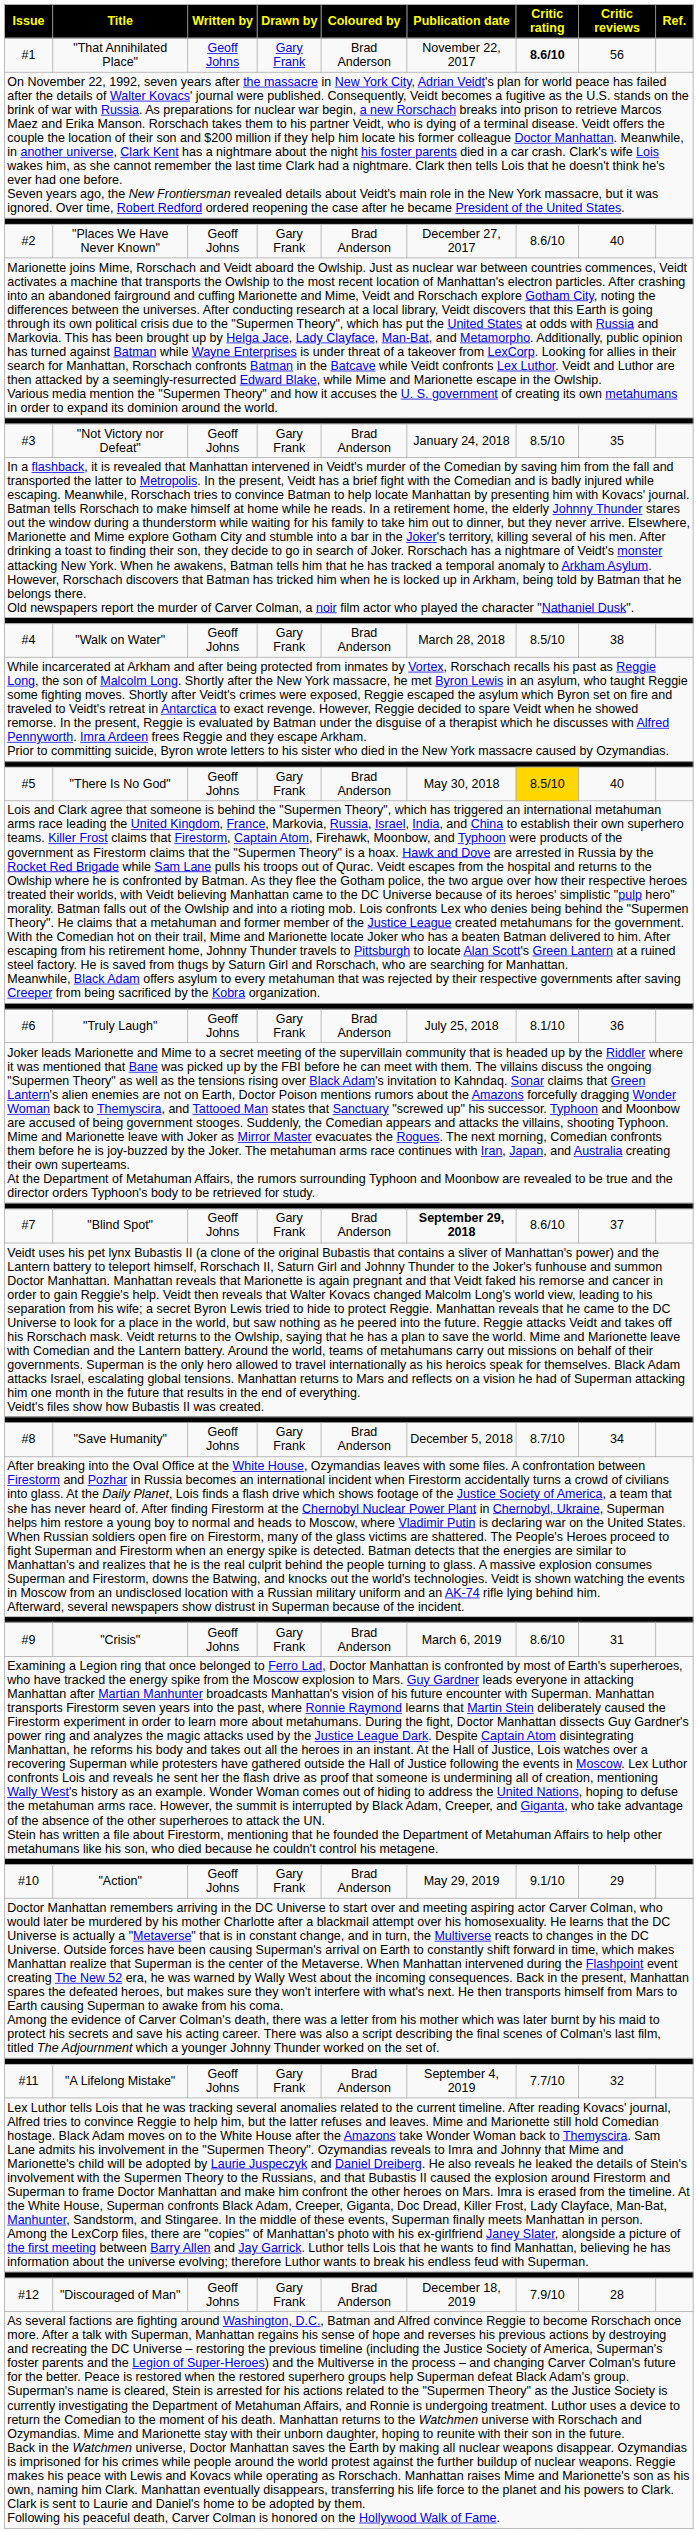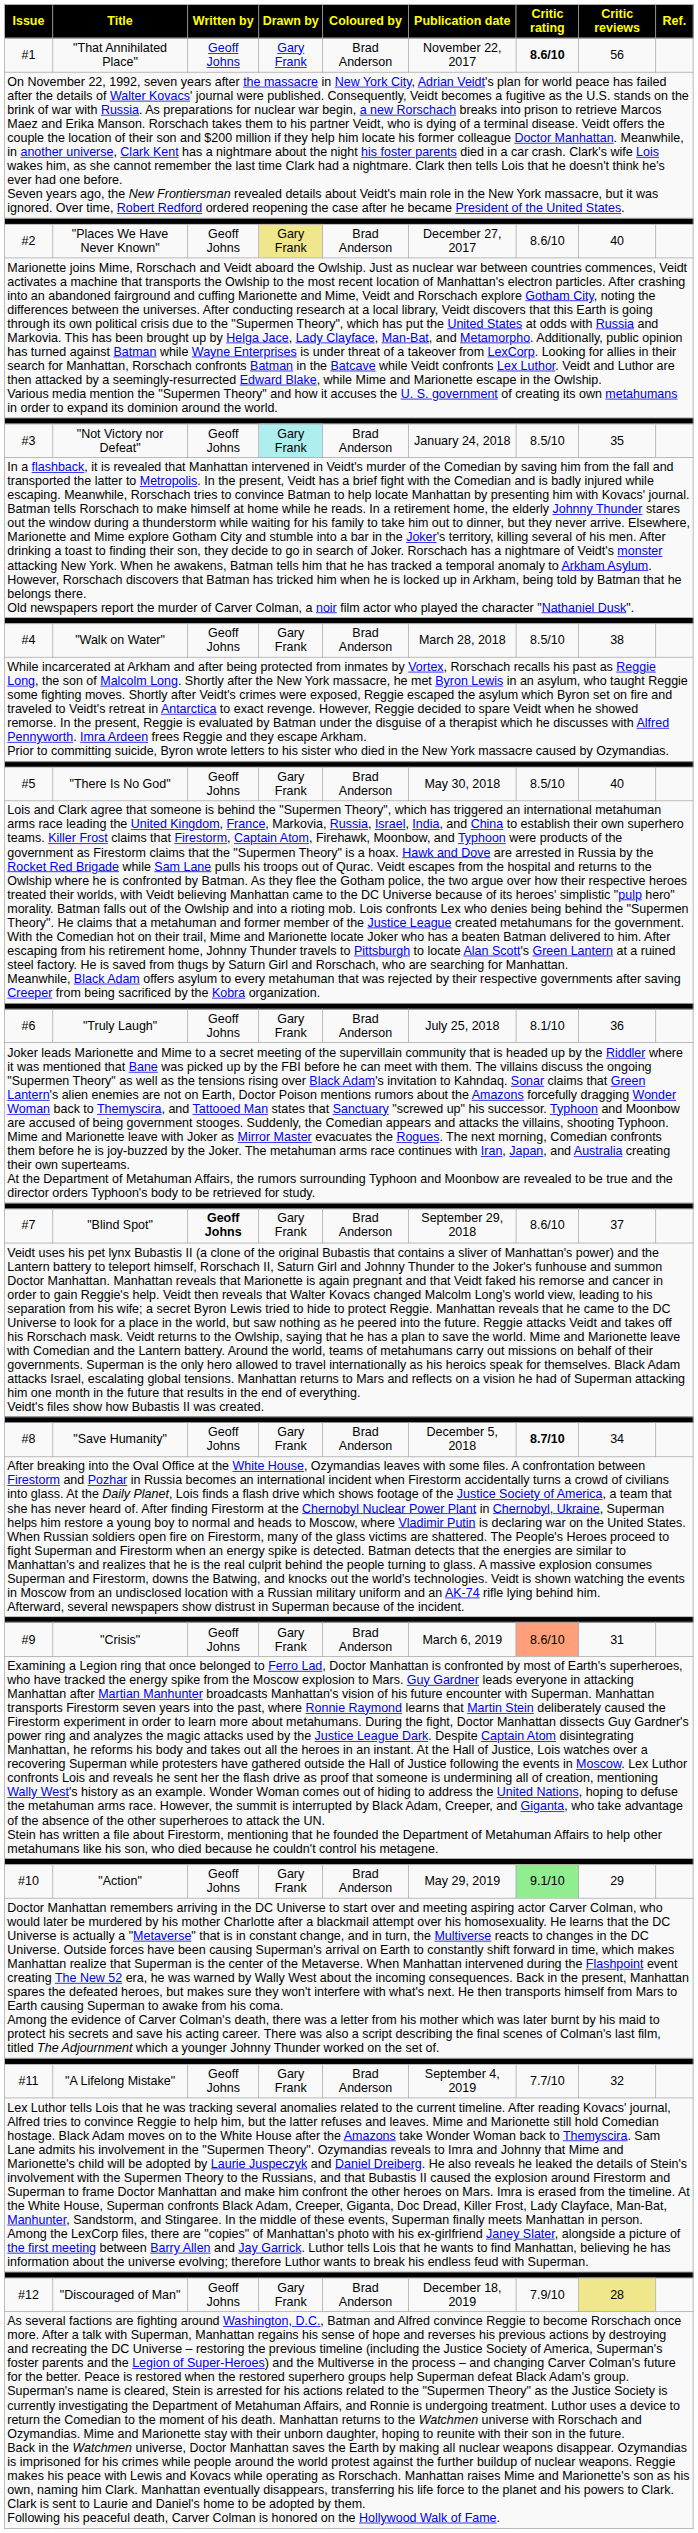(289, 240) no background -> (291, 240) khaki background
(289, 440) no background -> (291, 440) paleturquoise background
(547, 784) gold background -> (547, 784) no background
(223, 1225) normal -> (223, 1225) bold
(462, 1225) bold -> (462, 1225) normal
(547, 1439) normal -> (547, 1439) bold
(547, 1639) no background -> (547, 1639) lightsalmon background
(547, 1881) no background -> (547, 1881) lightgreen background
(617, 2294) no background -> (617, 2294) khaki background
